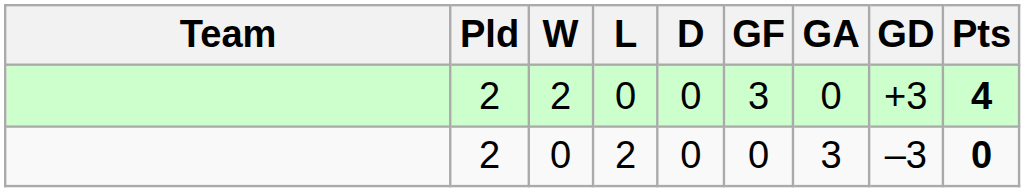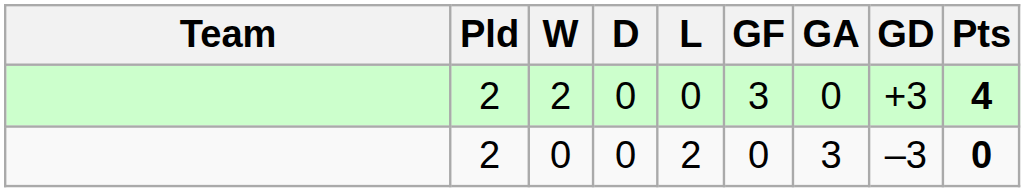columns swapped: (691, 34) <-> (626, 34)
